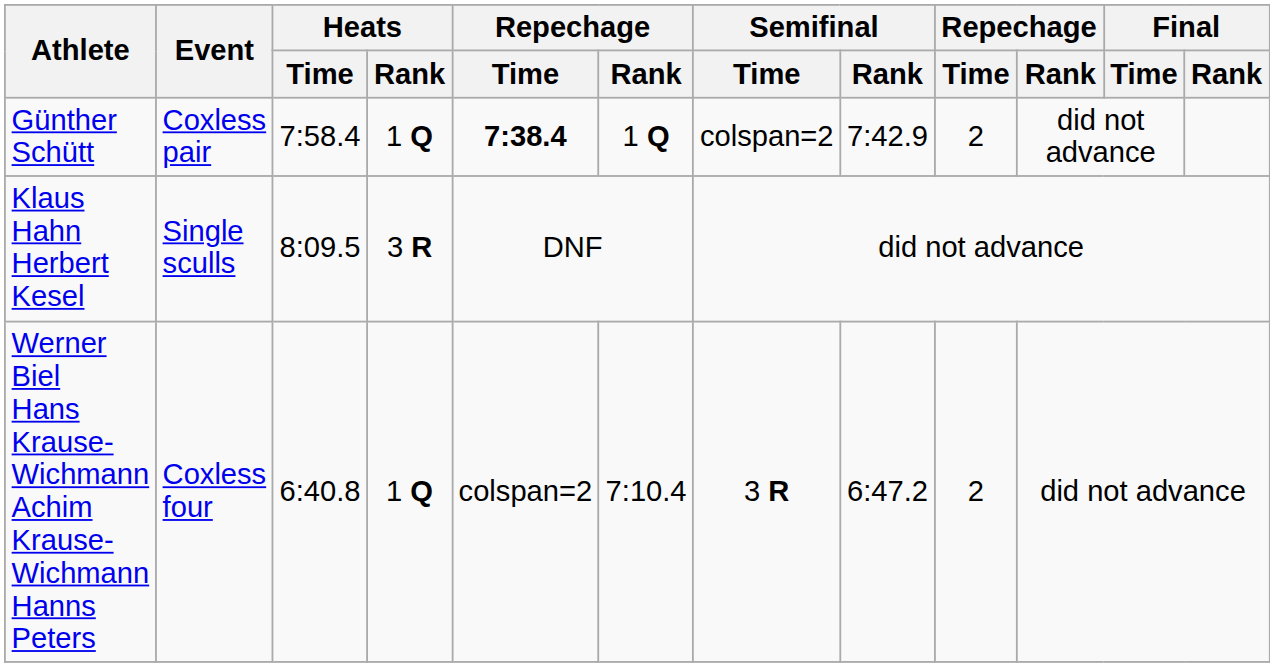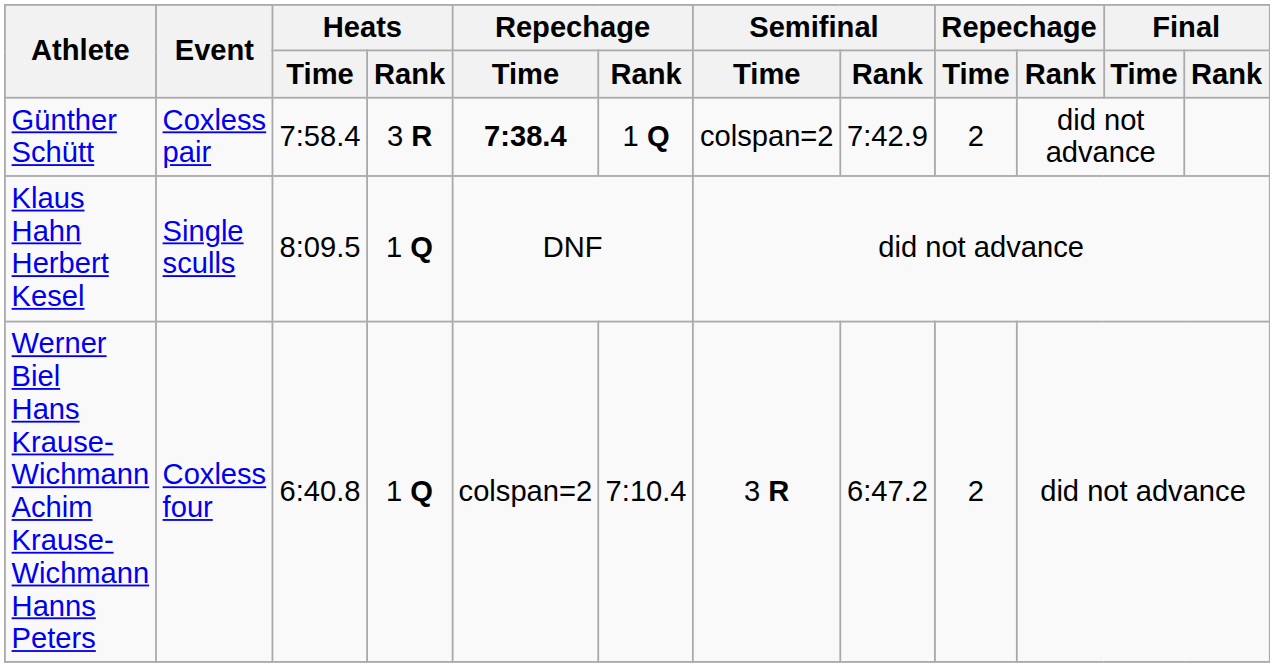(410, 136) 1 Q -> (410, 136) 3 R
(410, 248) 3 R -> (410, 248) 1 Q
